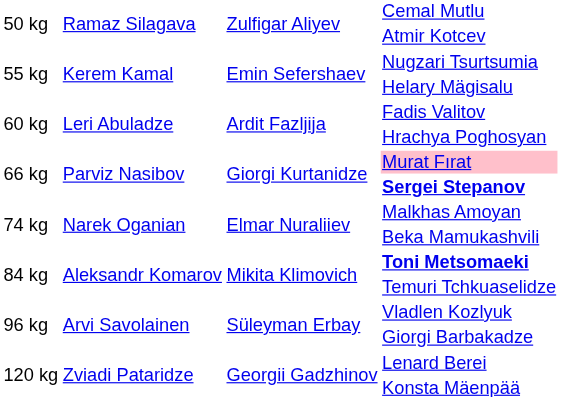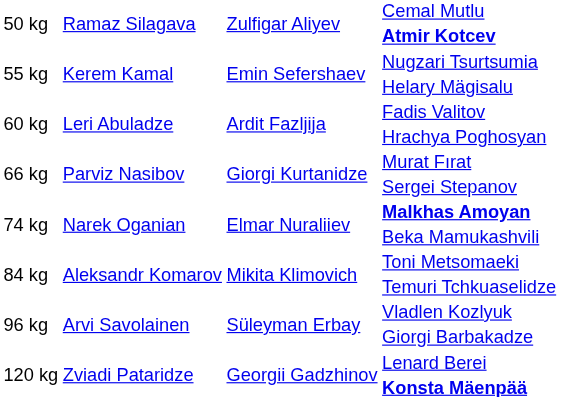(434, 36) normal -> (439, 36) bold
(427, 162) pink background -> (427, 162) no background
(454, 187) bold -> (450, 187) normal
(452, 212) normal -> (456, 212) bold
(455, 262) bold -> (451, 262) normal
(451, 387) normal -> (455, 387) bold
